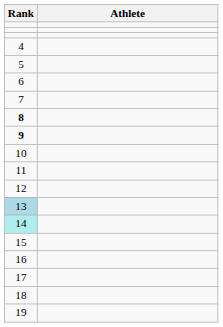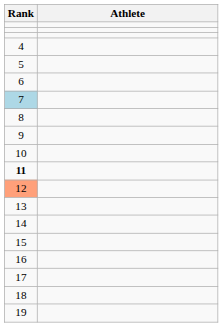(21, 99) no background -> (21, 99) lightblue background
(21, 117) bold -> (21, 117) normal
(21, 135) bold -> (21, 135) normal
(21, 170) normal -> (21, 170) bold
(21, 188) no background -> (21, 188) lightsalmon background
(21, 206) lightblue background -> (21, 206) no background
(21, 224) paleturquoise background -> (21, 224) no background
